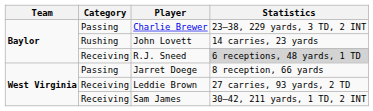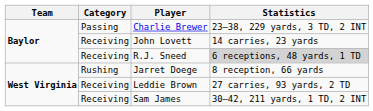(100, 41) Rushing -> (105, 41) Receiving
(100, 70) Passing -> (100, 70) Rushing
